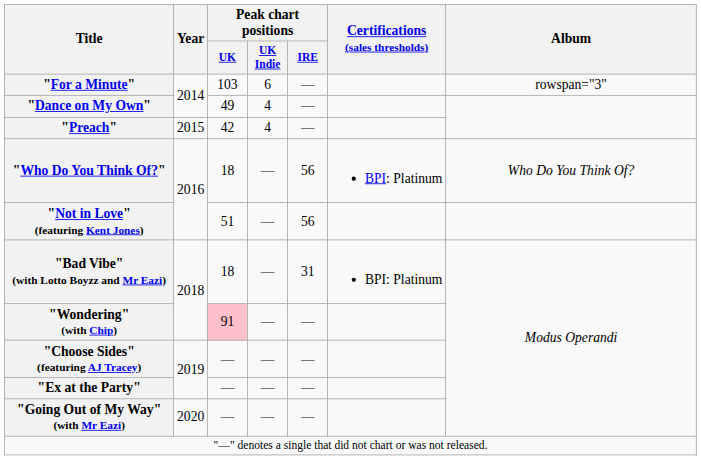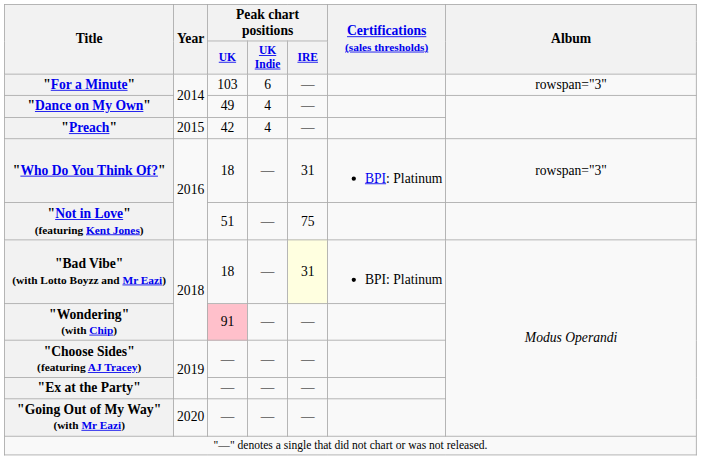(308, 170) 56 -> (308, 170) 31
(571, 170) Who Do You Think Of? -> (571, 170) rowspan="3"
(308, 221) 56 -> (308, 221) 75
(308, 271) no background -> (308, 271) lightyellow background
